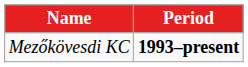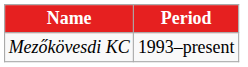(189, 47) bold -> (186, 47) normal
